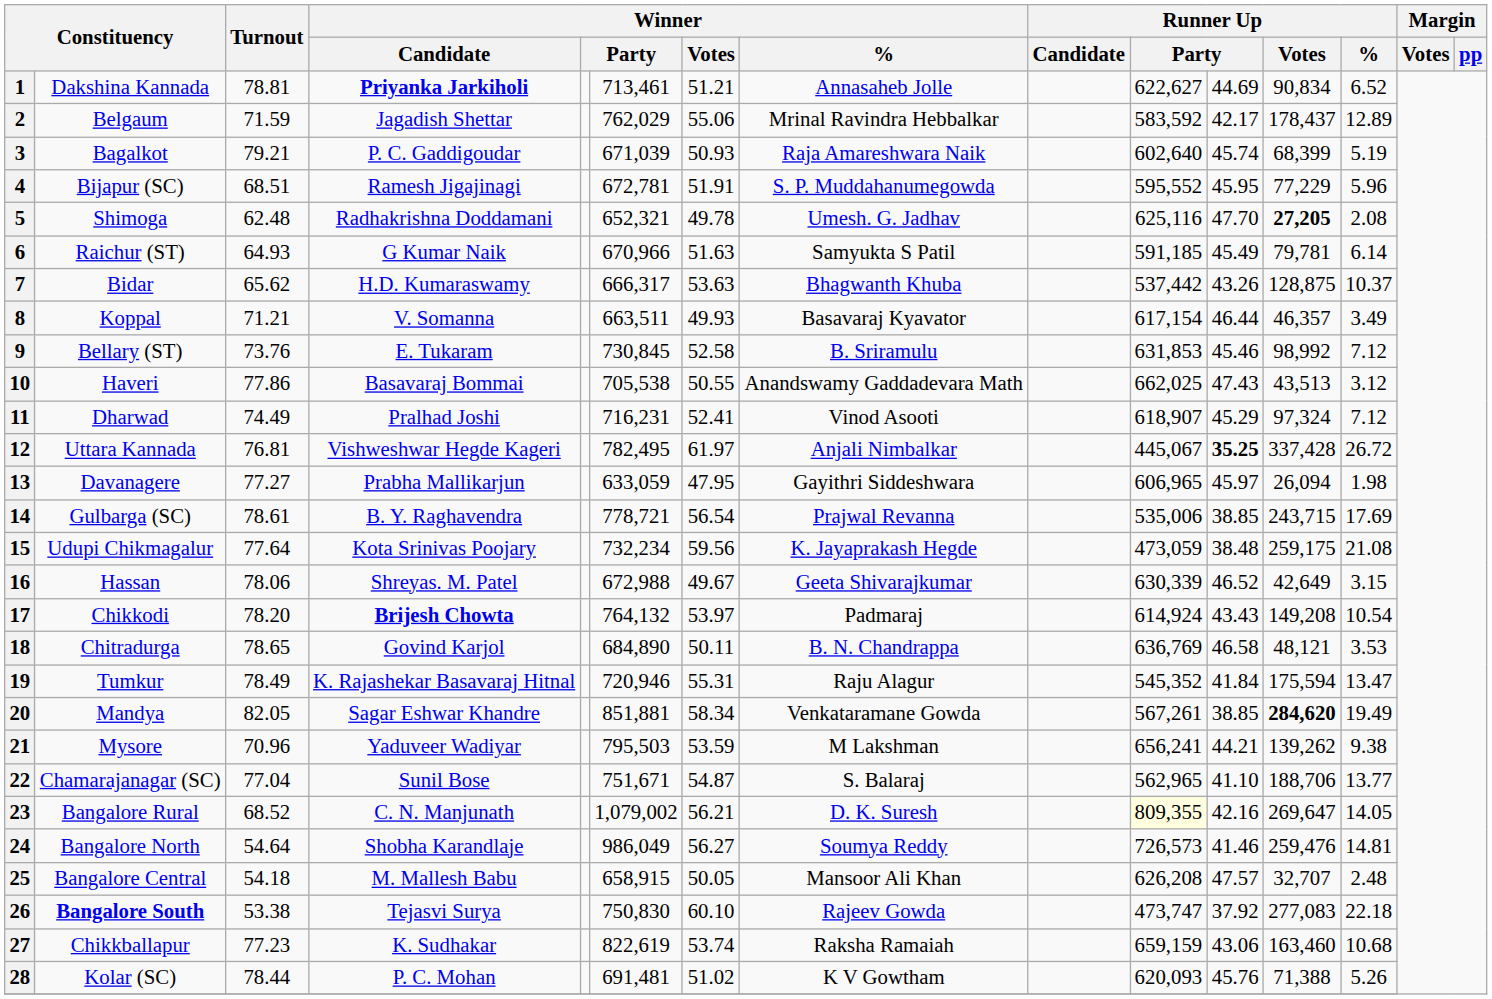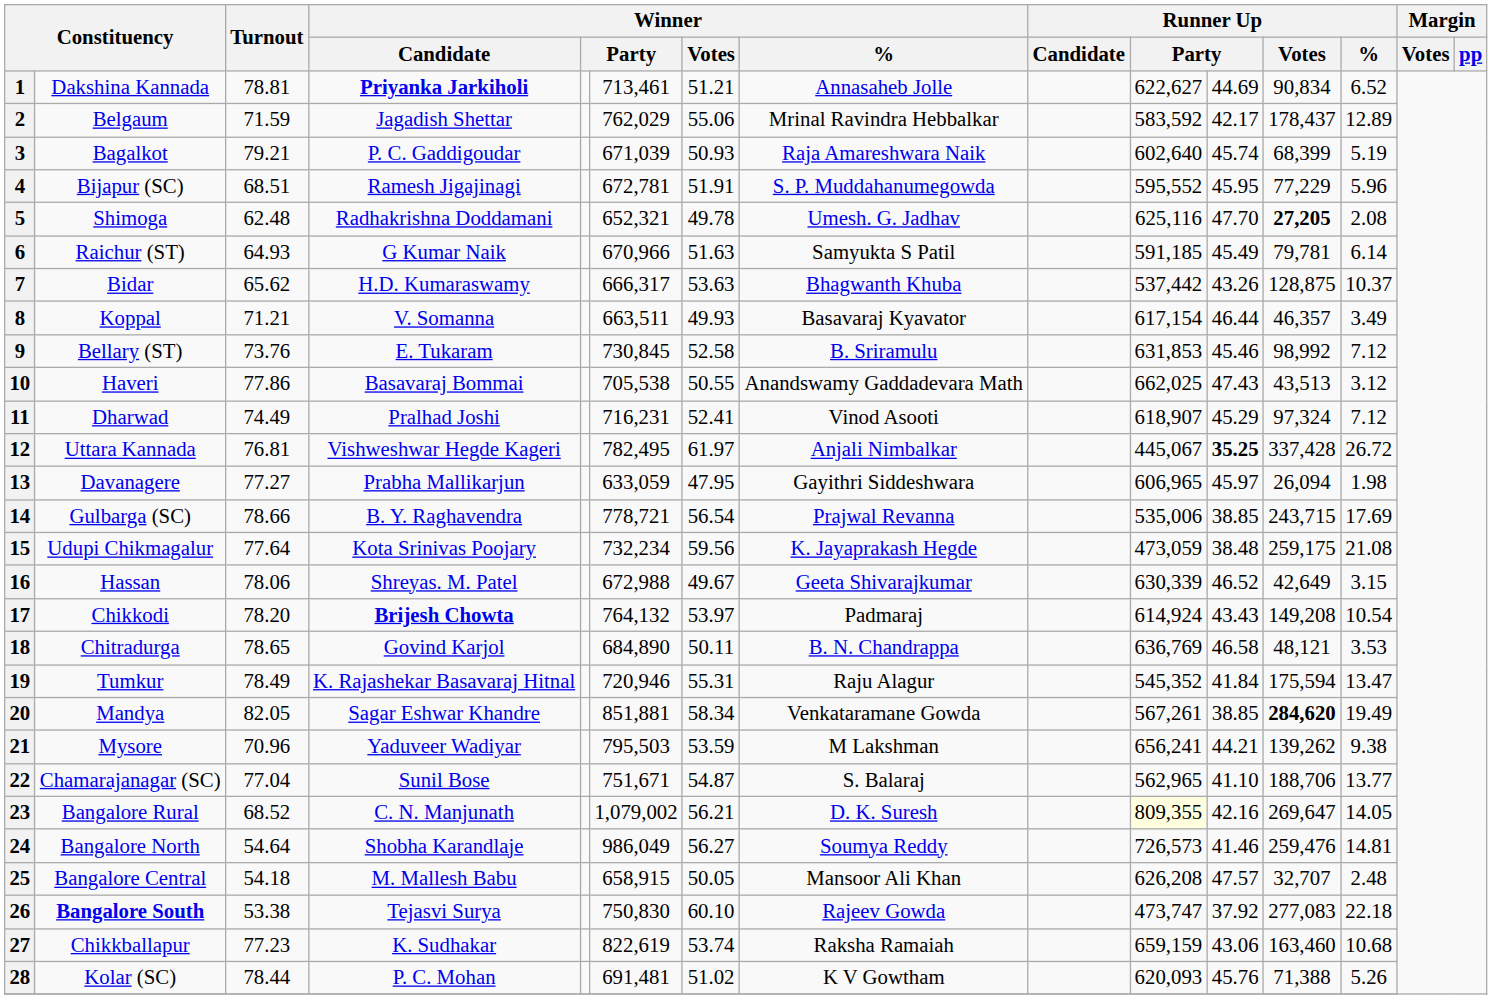(267, 515) 78.61 -> (267, 515) 78.66
